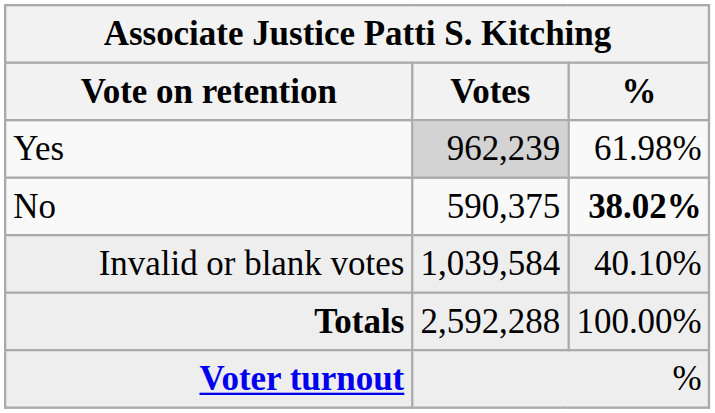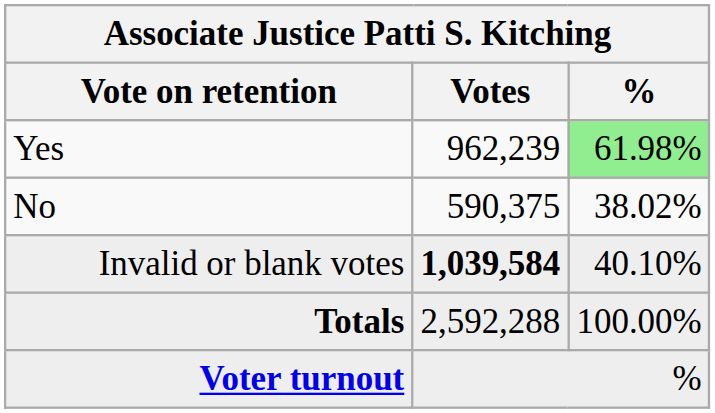(503, 148) lightgrey background -> (503, 148) no background
(648, 148) no background -> (648, 148) lightgreen background
(645, 206) bold -> (648, 206) normal
(490, 264) normal -> (490, 264) bold
